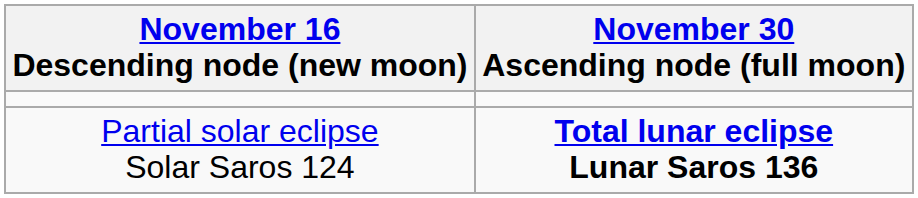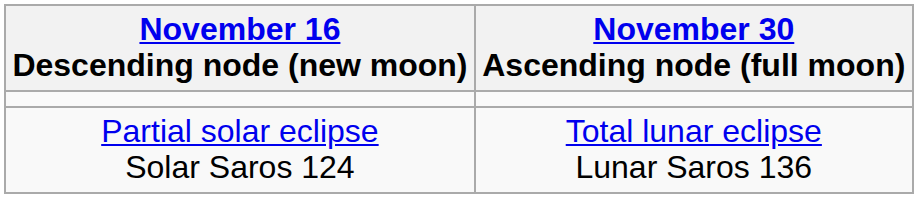(694, 149) bold -> (694, 149) normal
